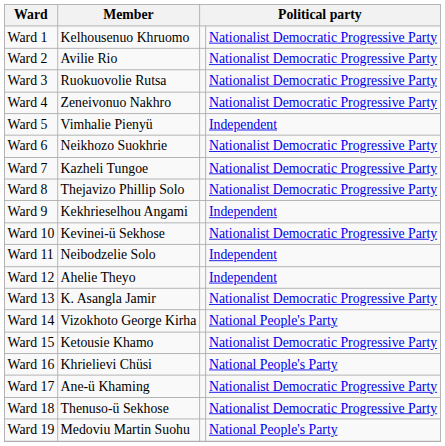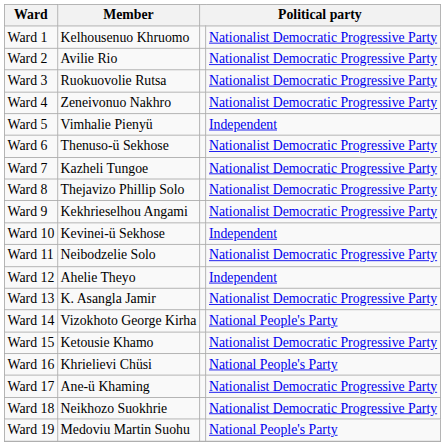(114, 146) Neikhozo Suokhrie -> (115, 146) Thenuso-ü Sekhose
(243, 211) Independent -> (323, 211) Nationalist Democratic Progressive Party
(323, 233) Nationalist Democratic Progressive Party -> (243, 233) Independent
(243, 255) Independent -> (323, 255) Nationalist Democratic Progressive Party
(115, 408) Thenuso-ü Sekhose -> (114, 408) Neikhozo Suokhrie
